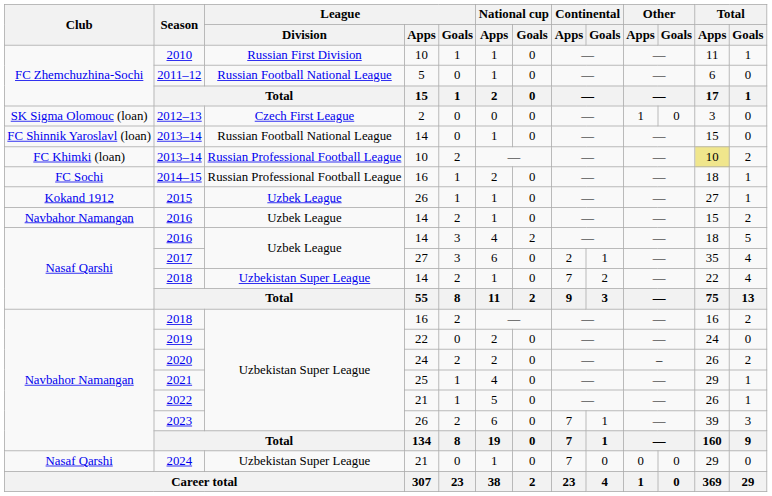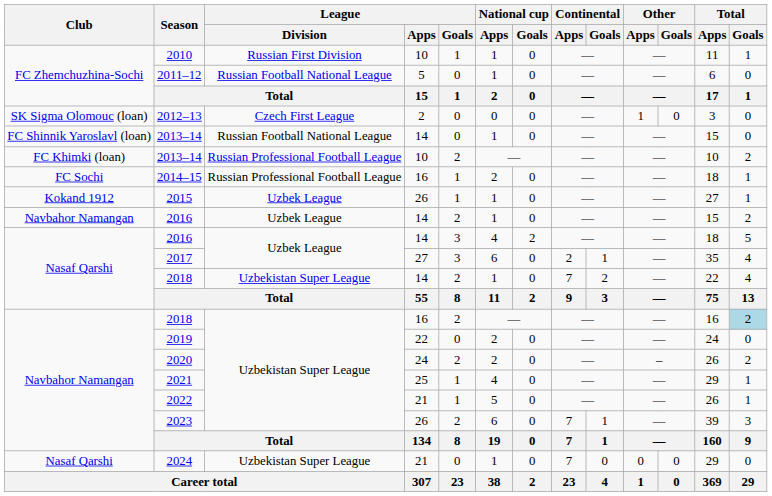(712, 156) khaki background -> (712, 156) no background
(748, 319) no background -> (748, 319) lightblue background
